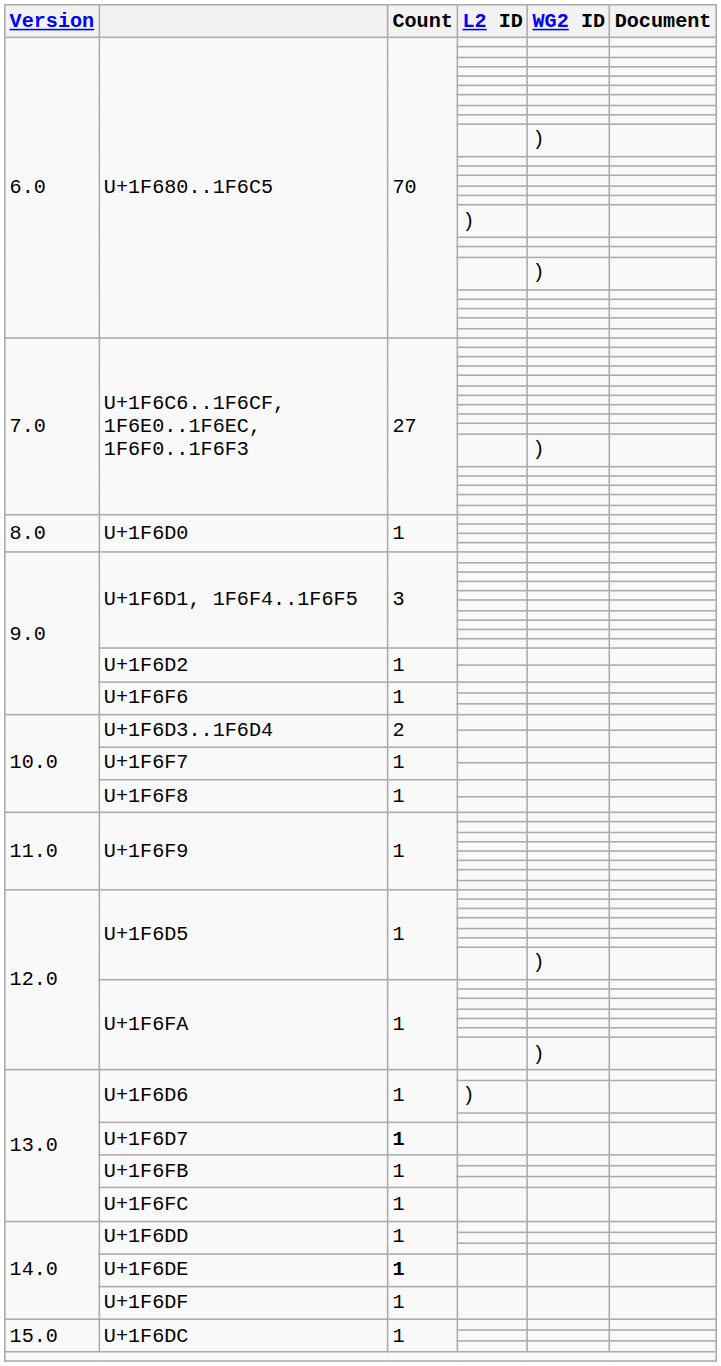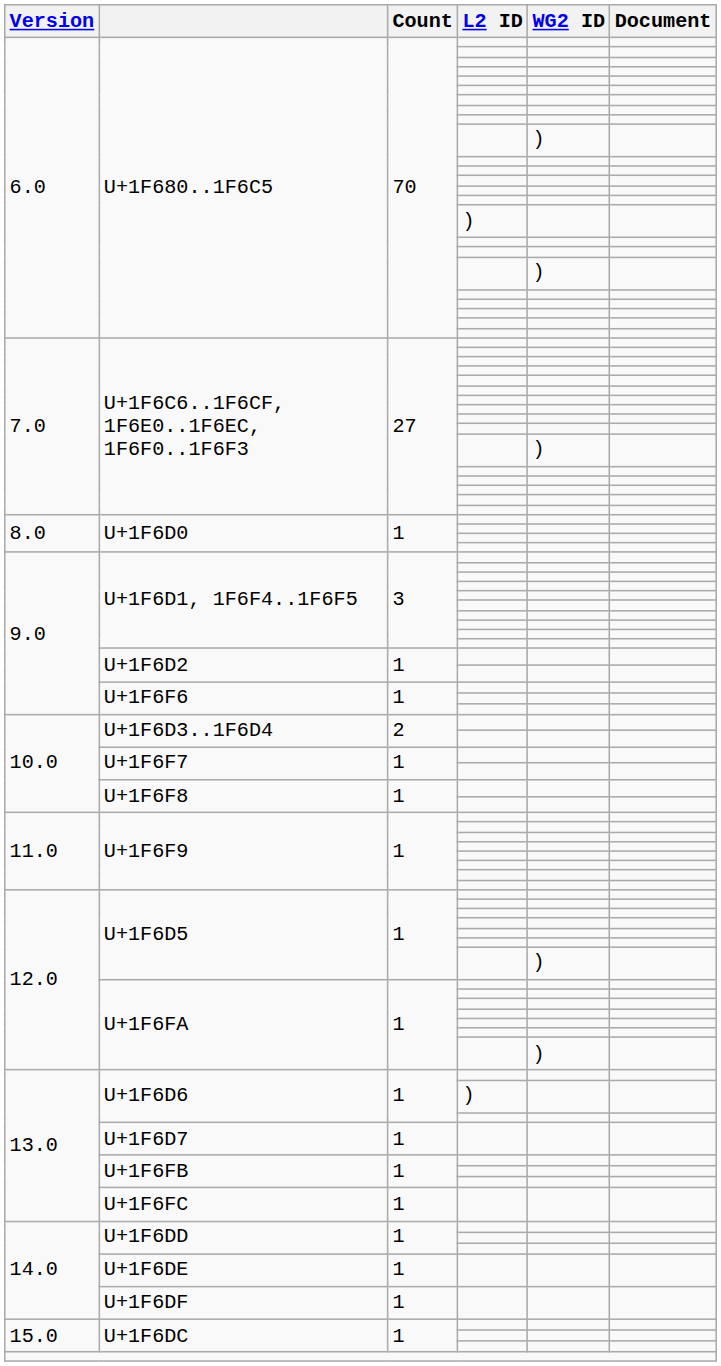(398, 1139) bold -> (398, 1139) normal
(398, 1270) bold -> (398, 1270) normal
